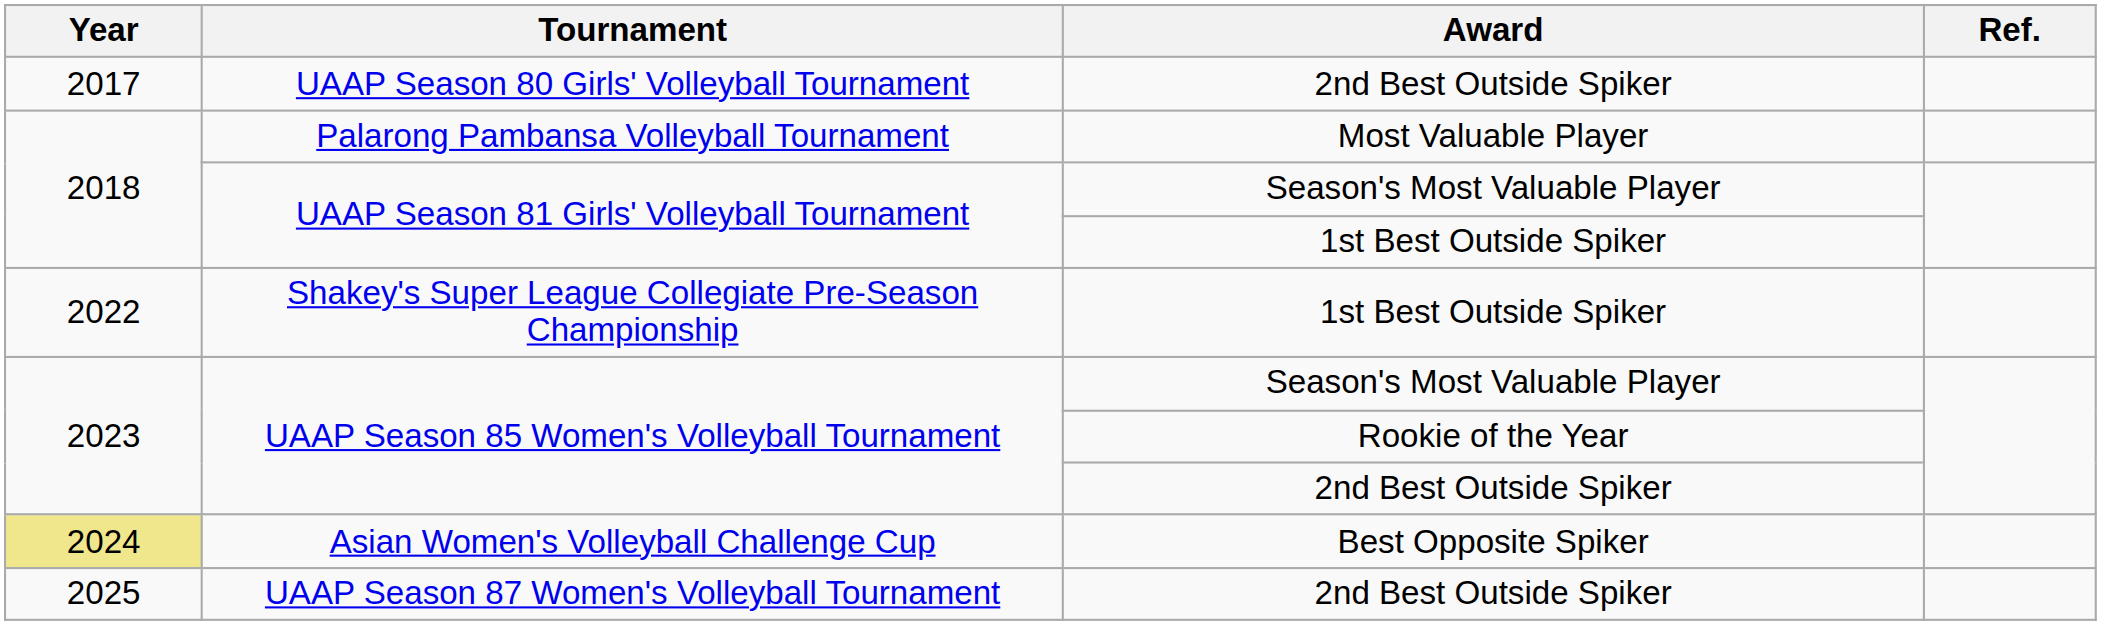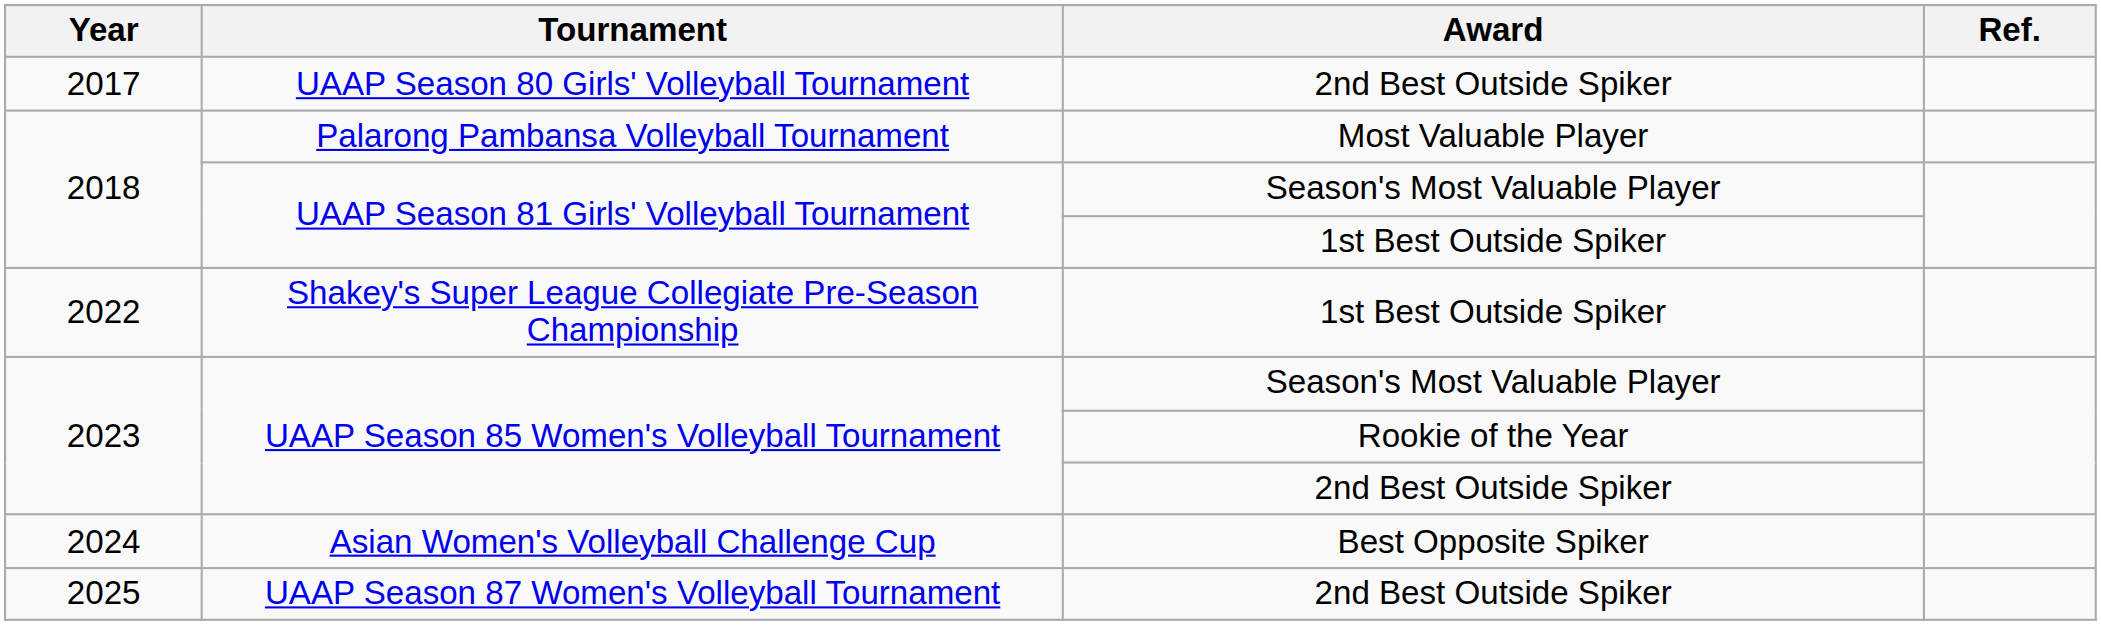(104, 540) khaki background -> (104, 540) no background
